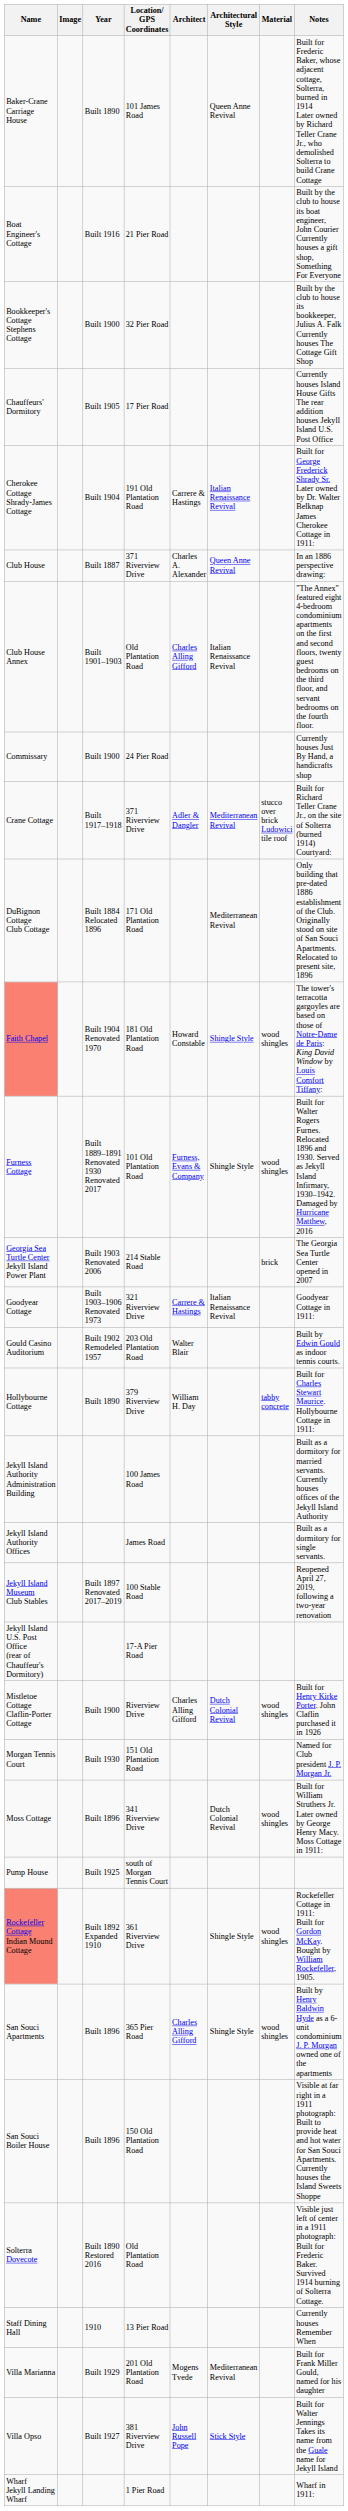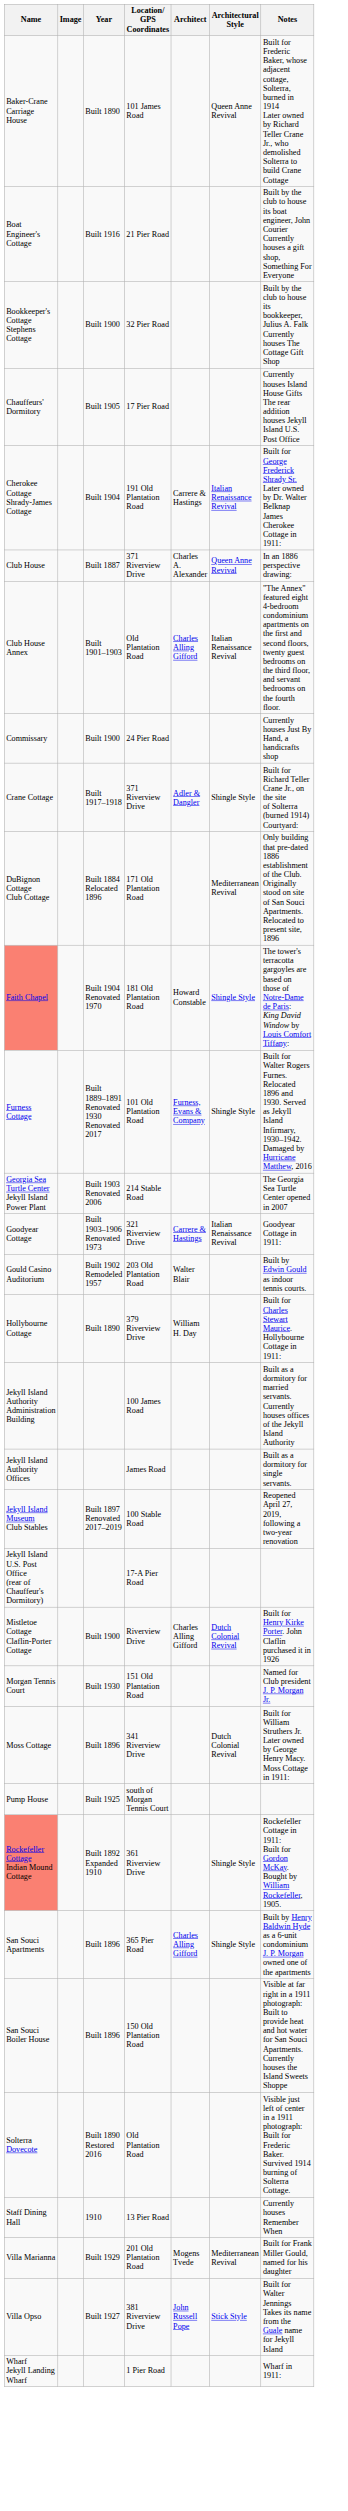- column: (277, 20)
(234, 820) Mediterranean Revival -> (233, 797) Shingle Style
